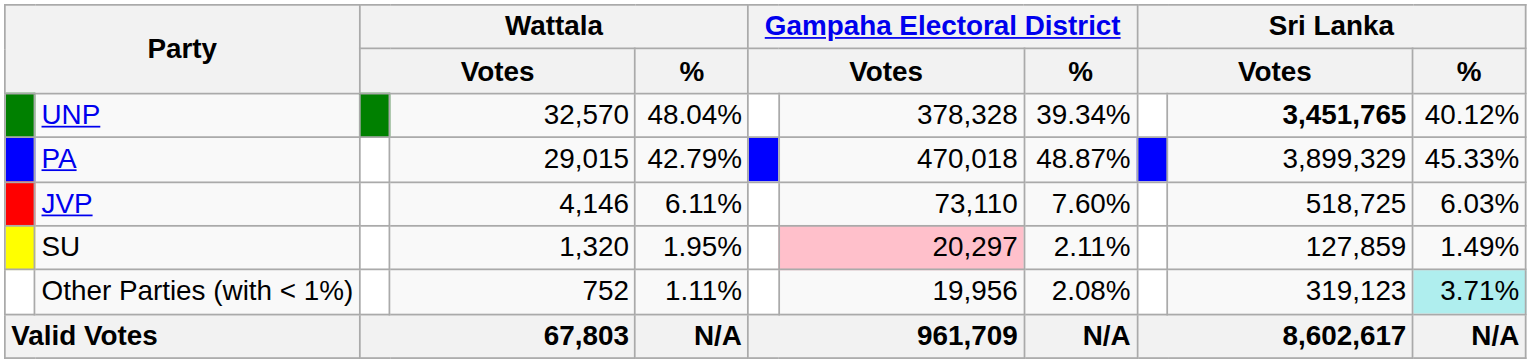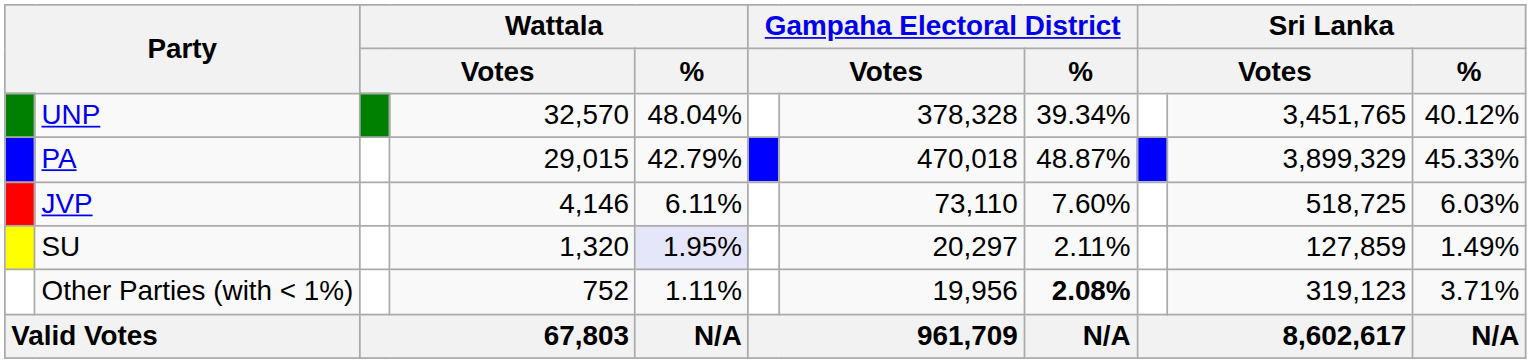(1344, 114) bold -> (1344, 114) normal
(702, 247) no background -> (702, 247) lavender background
(975, 247) pink background -> (975, 247) no background
(1091, 291) normal -> (1091, 291) bold
(1480, 291) paleturquoise background -> (1480, 291) no background
